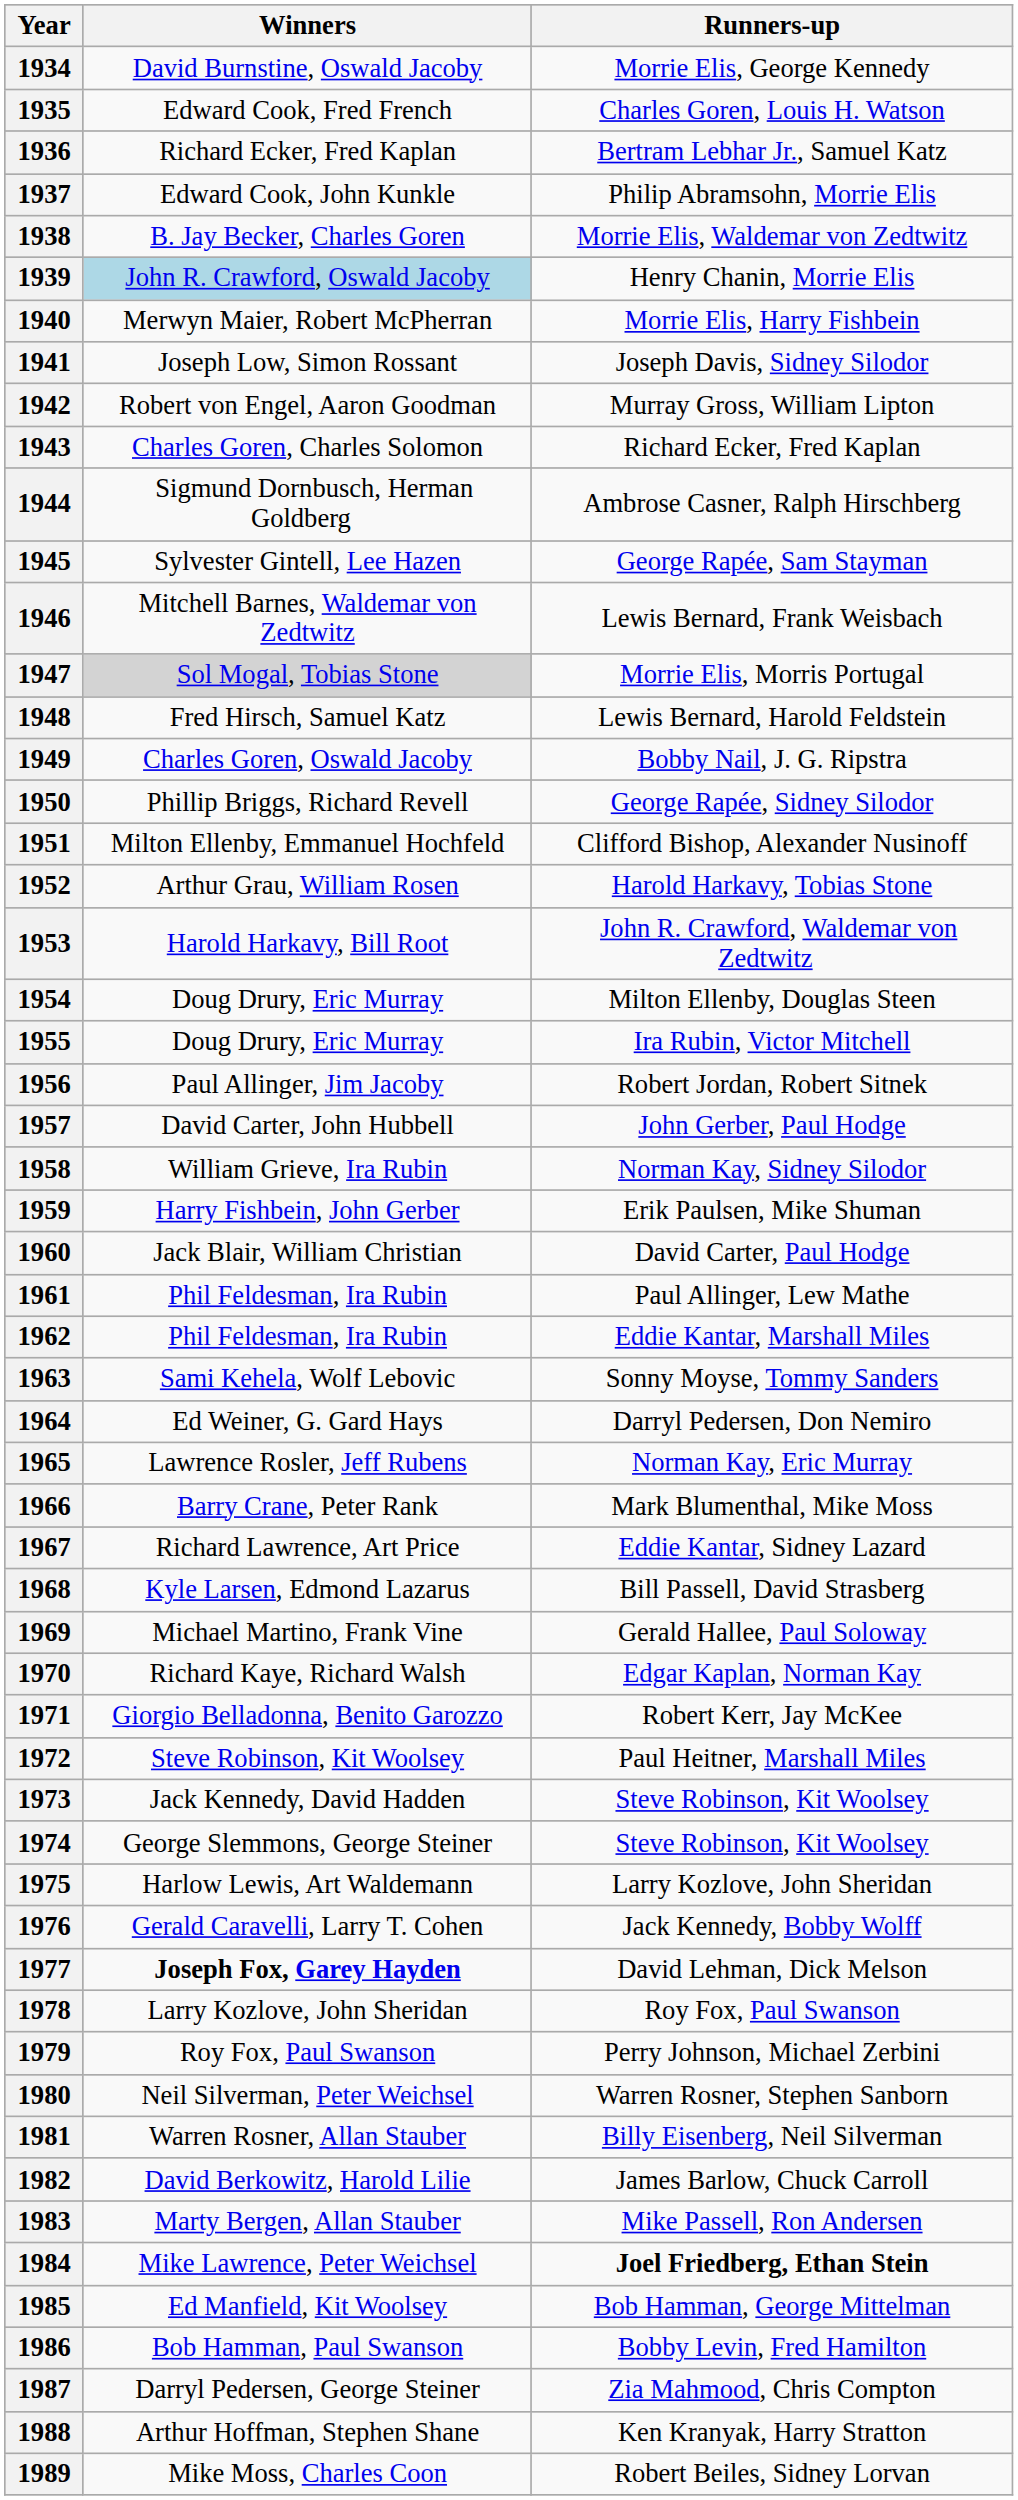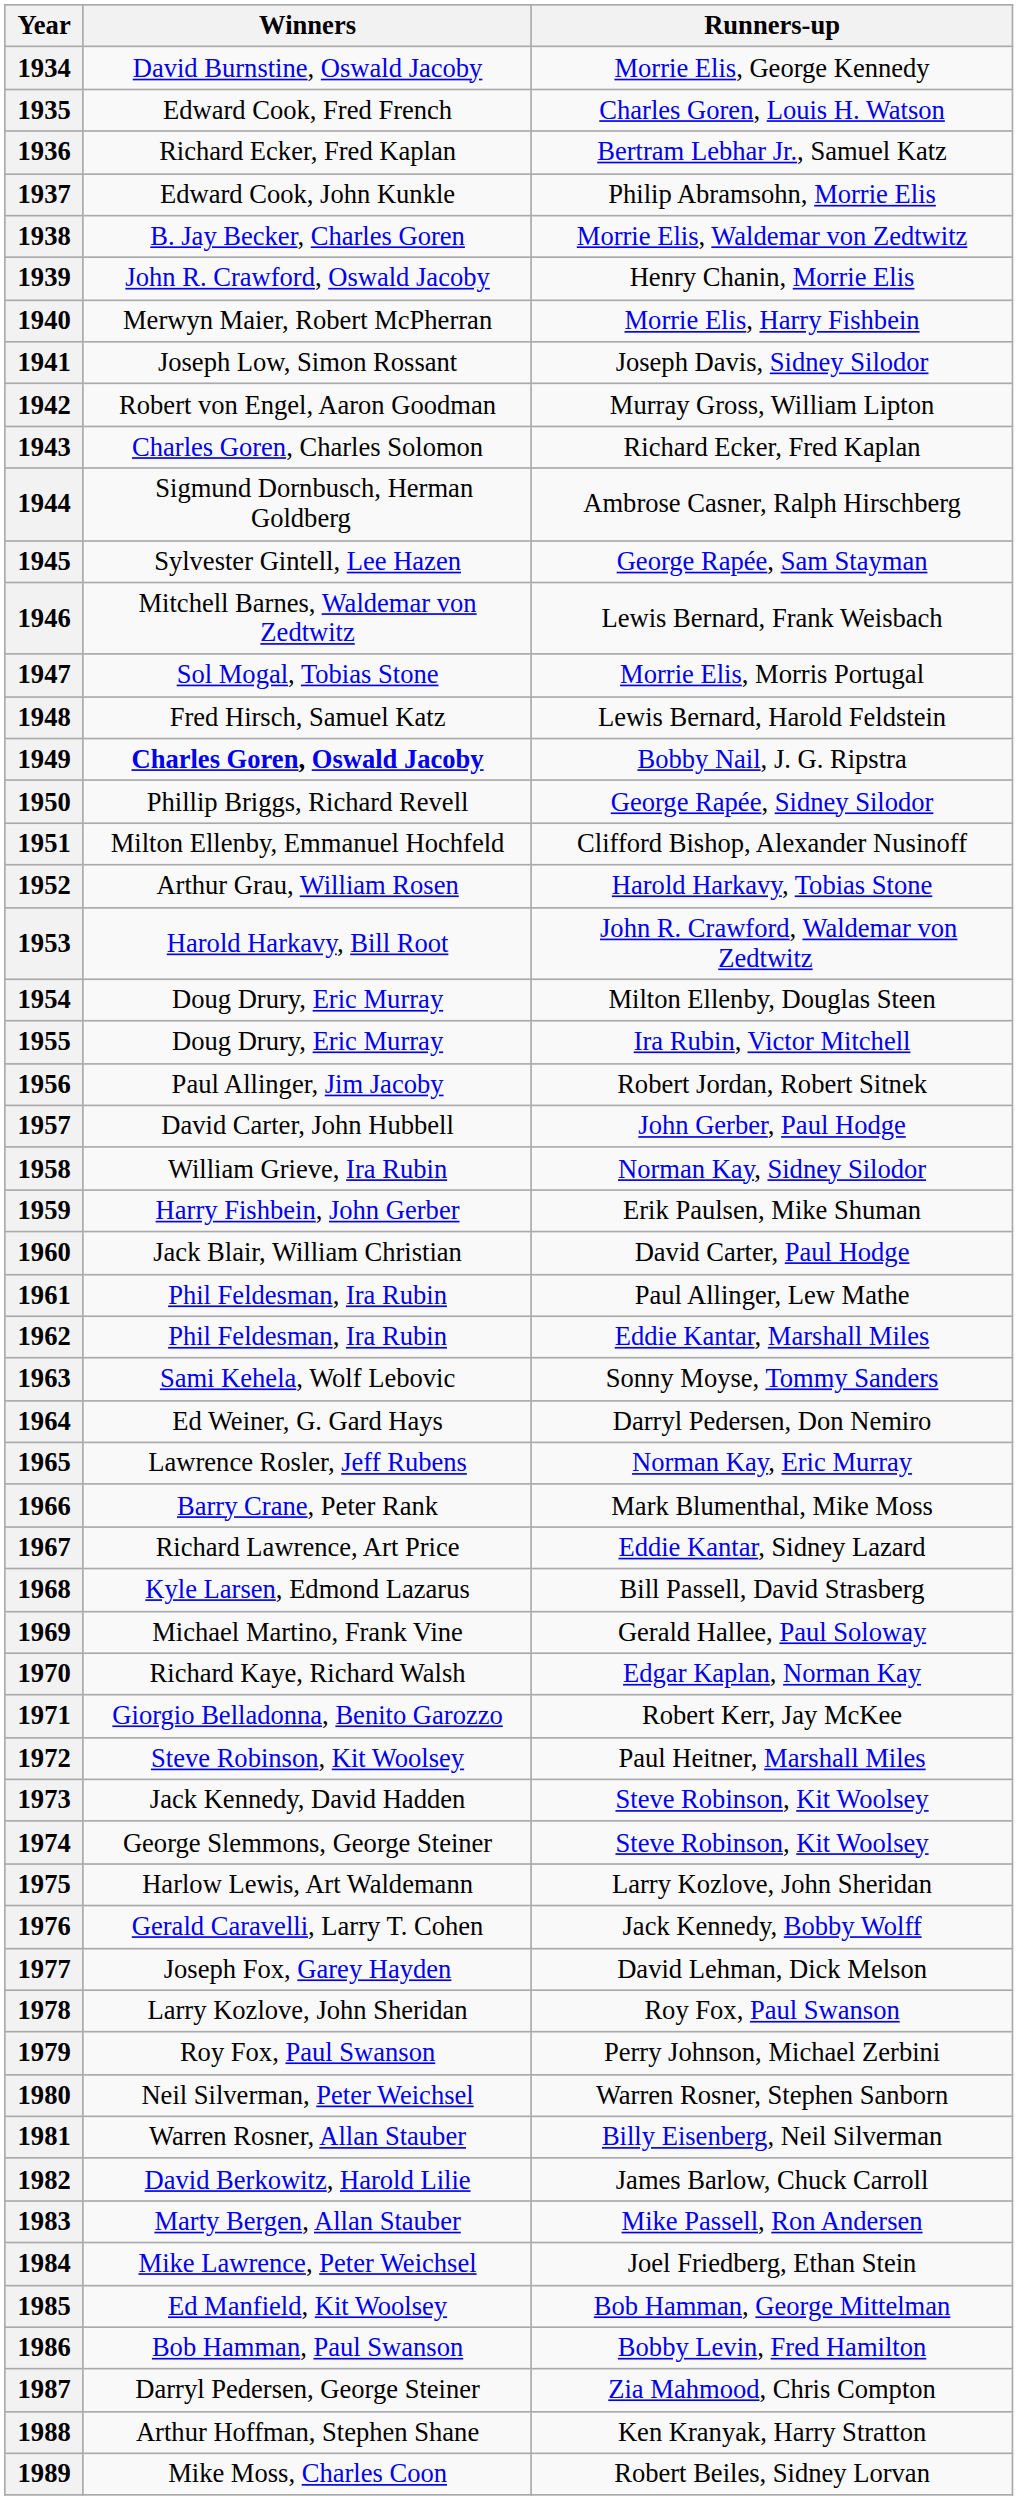(308, 278) lightblue background -> (308, 278) no background
(308, 675) lightgrey background -> (308, 675) no background
(308, 759) normal -> (308, 759) bold
(308, 1968) bold -> (308, 1968) normal
(772, 2263) bold -> (772, 2263) normal
